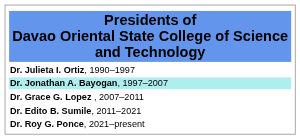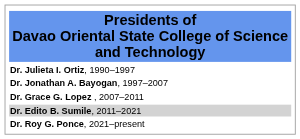(89, 83) paleturquoise background -> (89, 83) no background
(76, 111) no background -> (76, 111) lightgrey background
